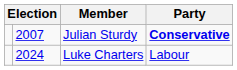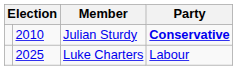(30, 34) 2007 -> (30, 34) 2010
(30, 55) 2024 -> (30, 55) 2025
